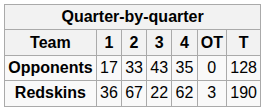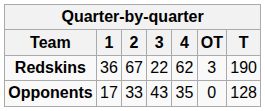rows swapped: (50, 93) <-> (50, 67)
